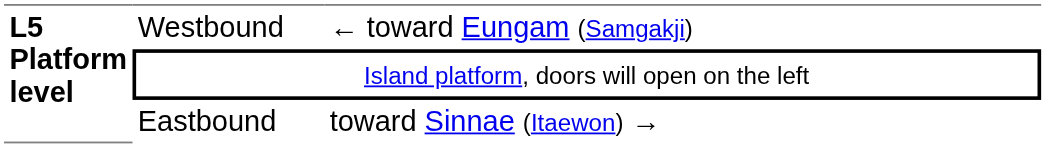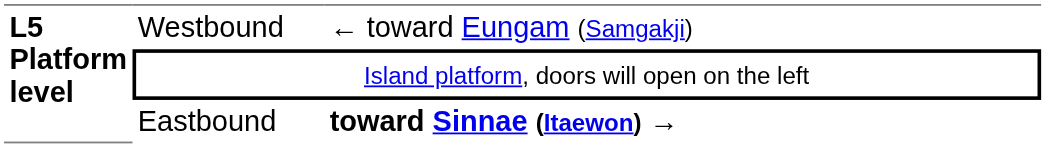(495, 121) normal -> (504, 121) bold
